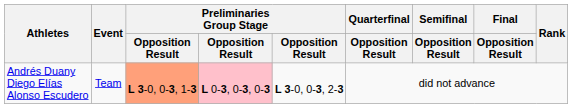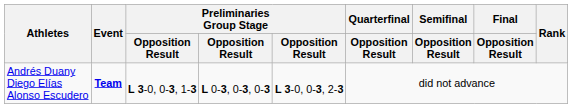(108, 83) normal -> (108, 83) bold
(162, 89) lightsalmon background -> (162, 89) no background
(236, 89) pink background -> (236, 89) no background
